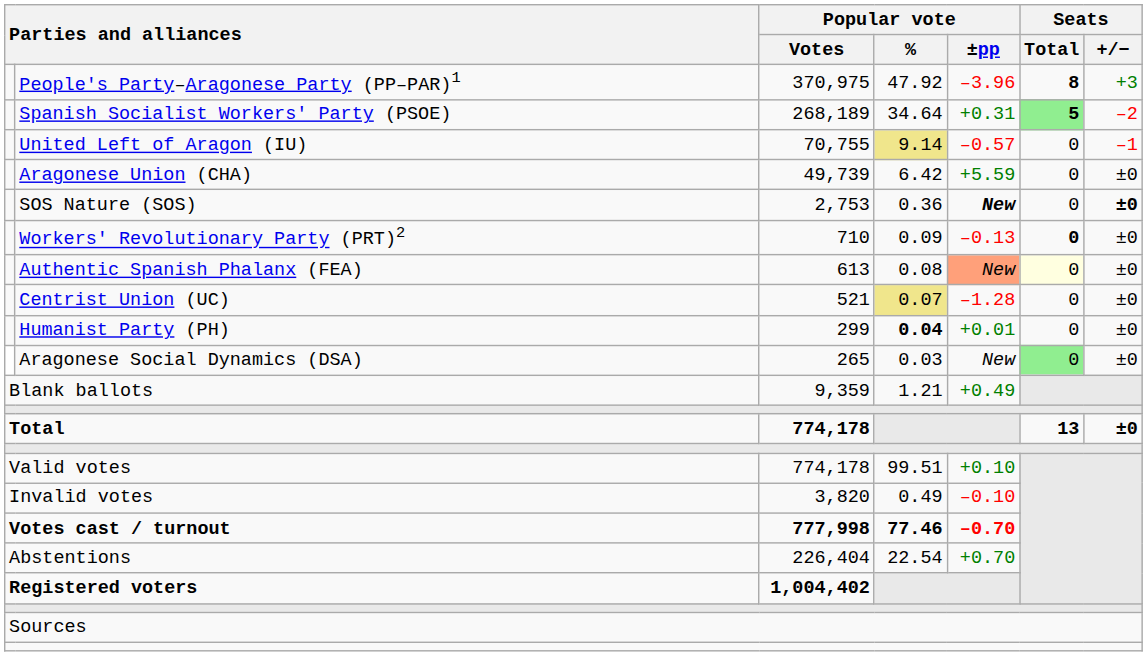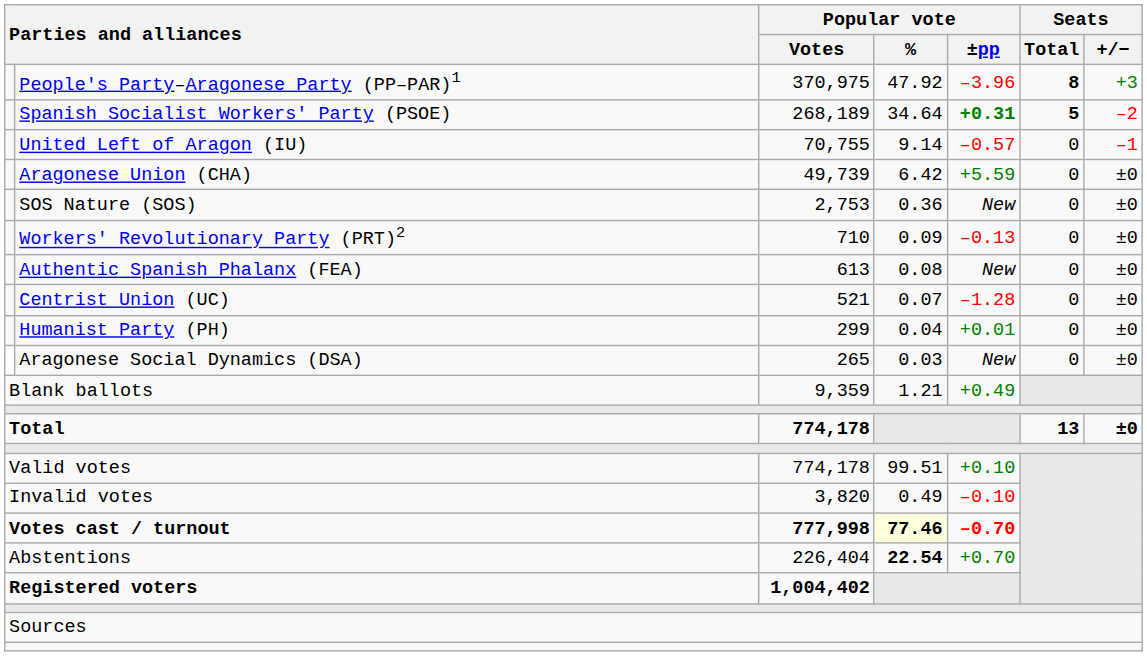(988, 115) normal -> (988, 115) bold
(1074, 115) lightgreen background -> (1074, 115) no background
(920, 145) khaki background -> (920, 145) no background
(999, 205) bold -> (999, 205) normal
(1127, 205) bold -> (1127, 205) normal
(1074, 237) bold -> (1074, 237) normal
(999, 270) lightsalmon background -> (999, 270) no background
(1074, 270) lightyellow background -> (1074, 270) no background
(920, 300) khaki background -> (920, 300) no background
(920, 330) bold -> (920, 330) normal
(1074, 360) lightgreen background -> (1074, 360) no background
(915, 528) no background -> (915, 528) lightyellow background
(915, 558) normal -> (915, 558) bold
